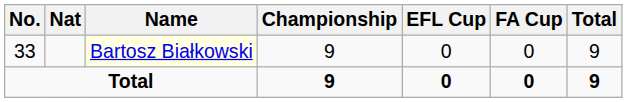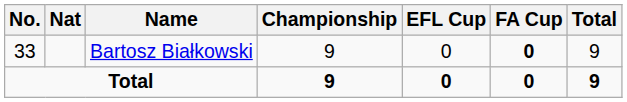(171, 50) lightyellow background -> (171, 50) no background
(529, 50) normal -> (529, 50) bold
